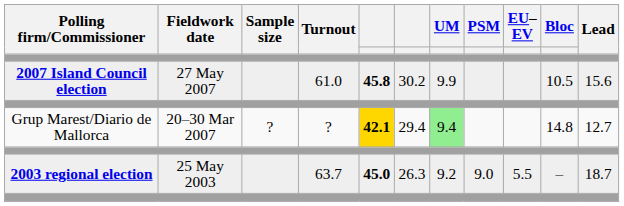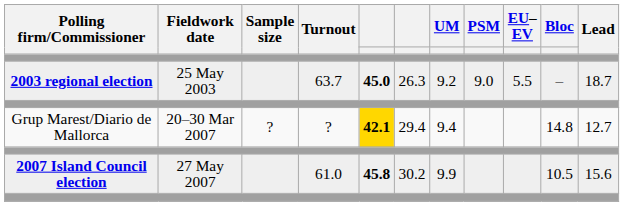rows swapped: (81, 81) <-> (81, 174)
(447, 127) lightgreen background -> (447, 127) no background
